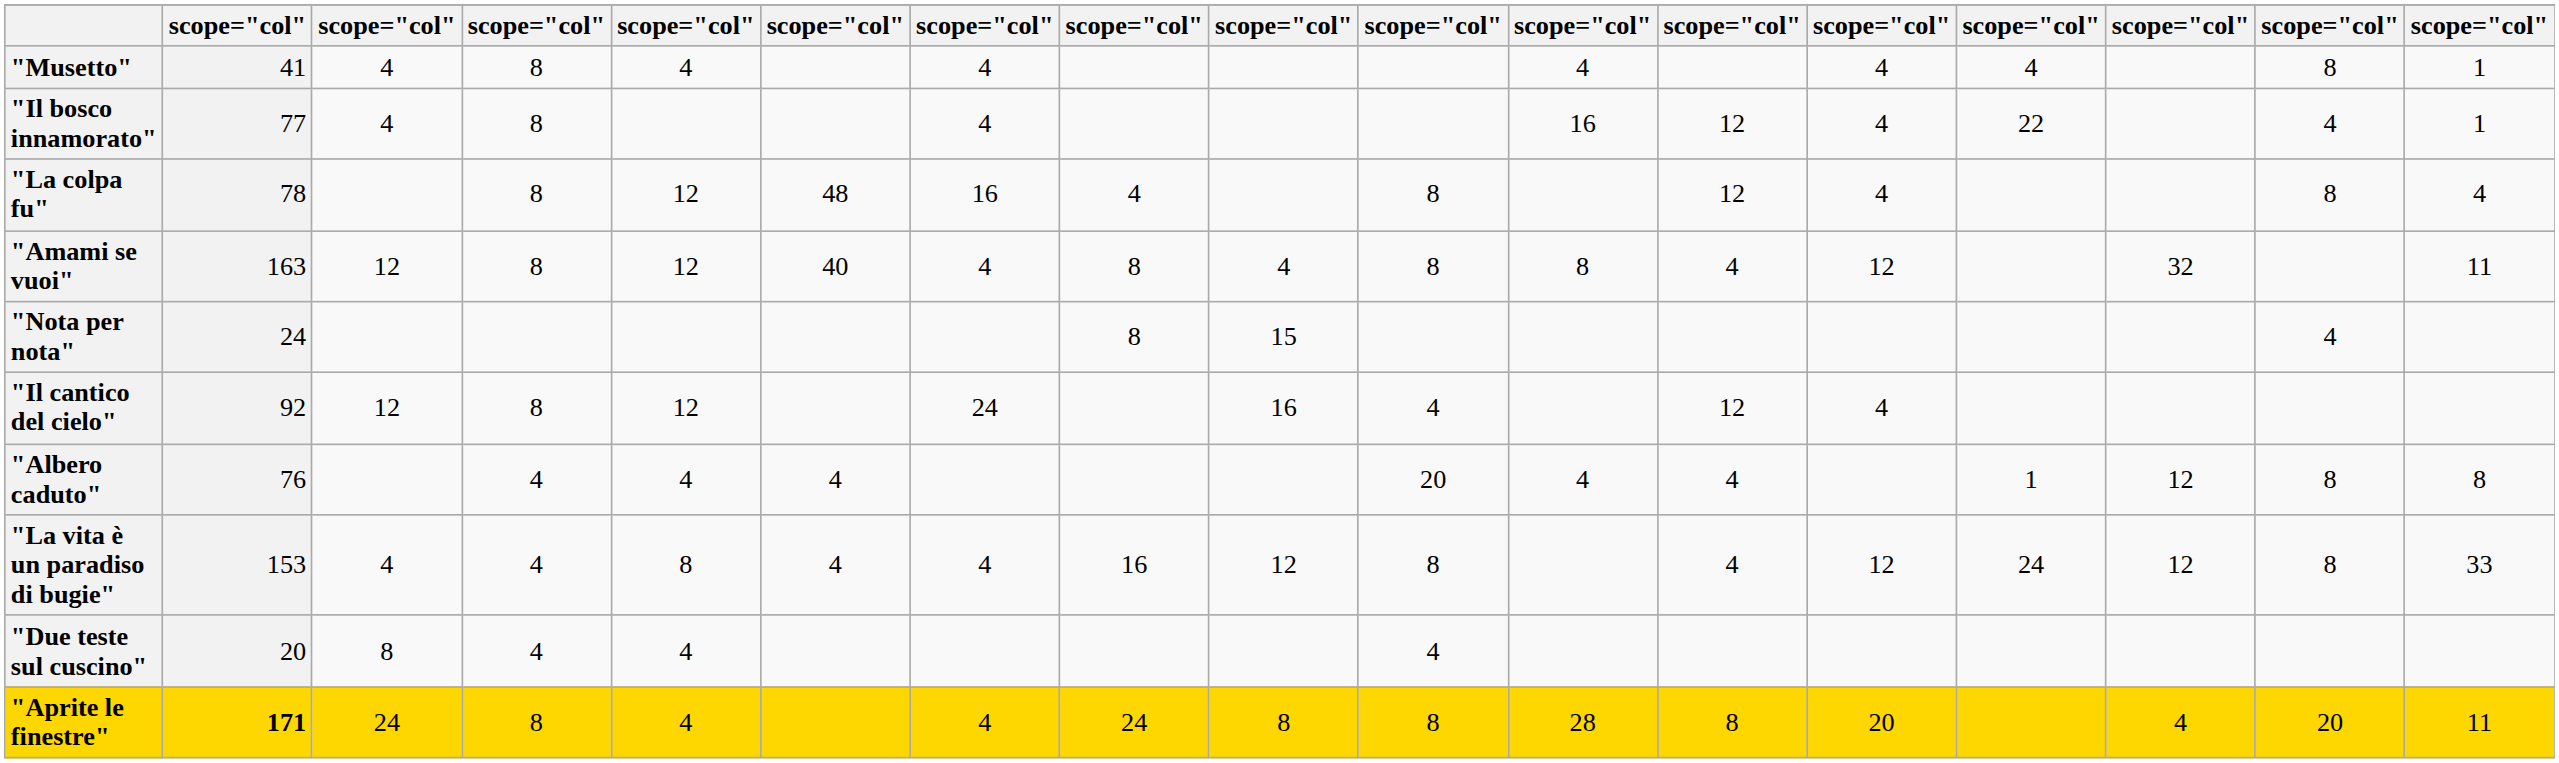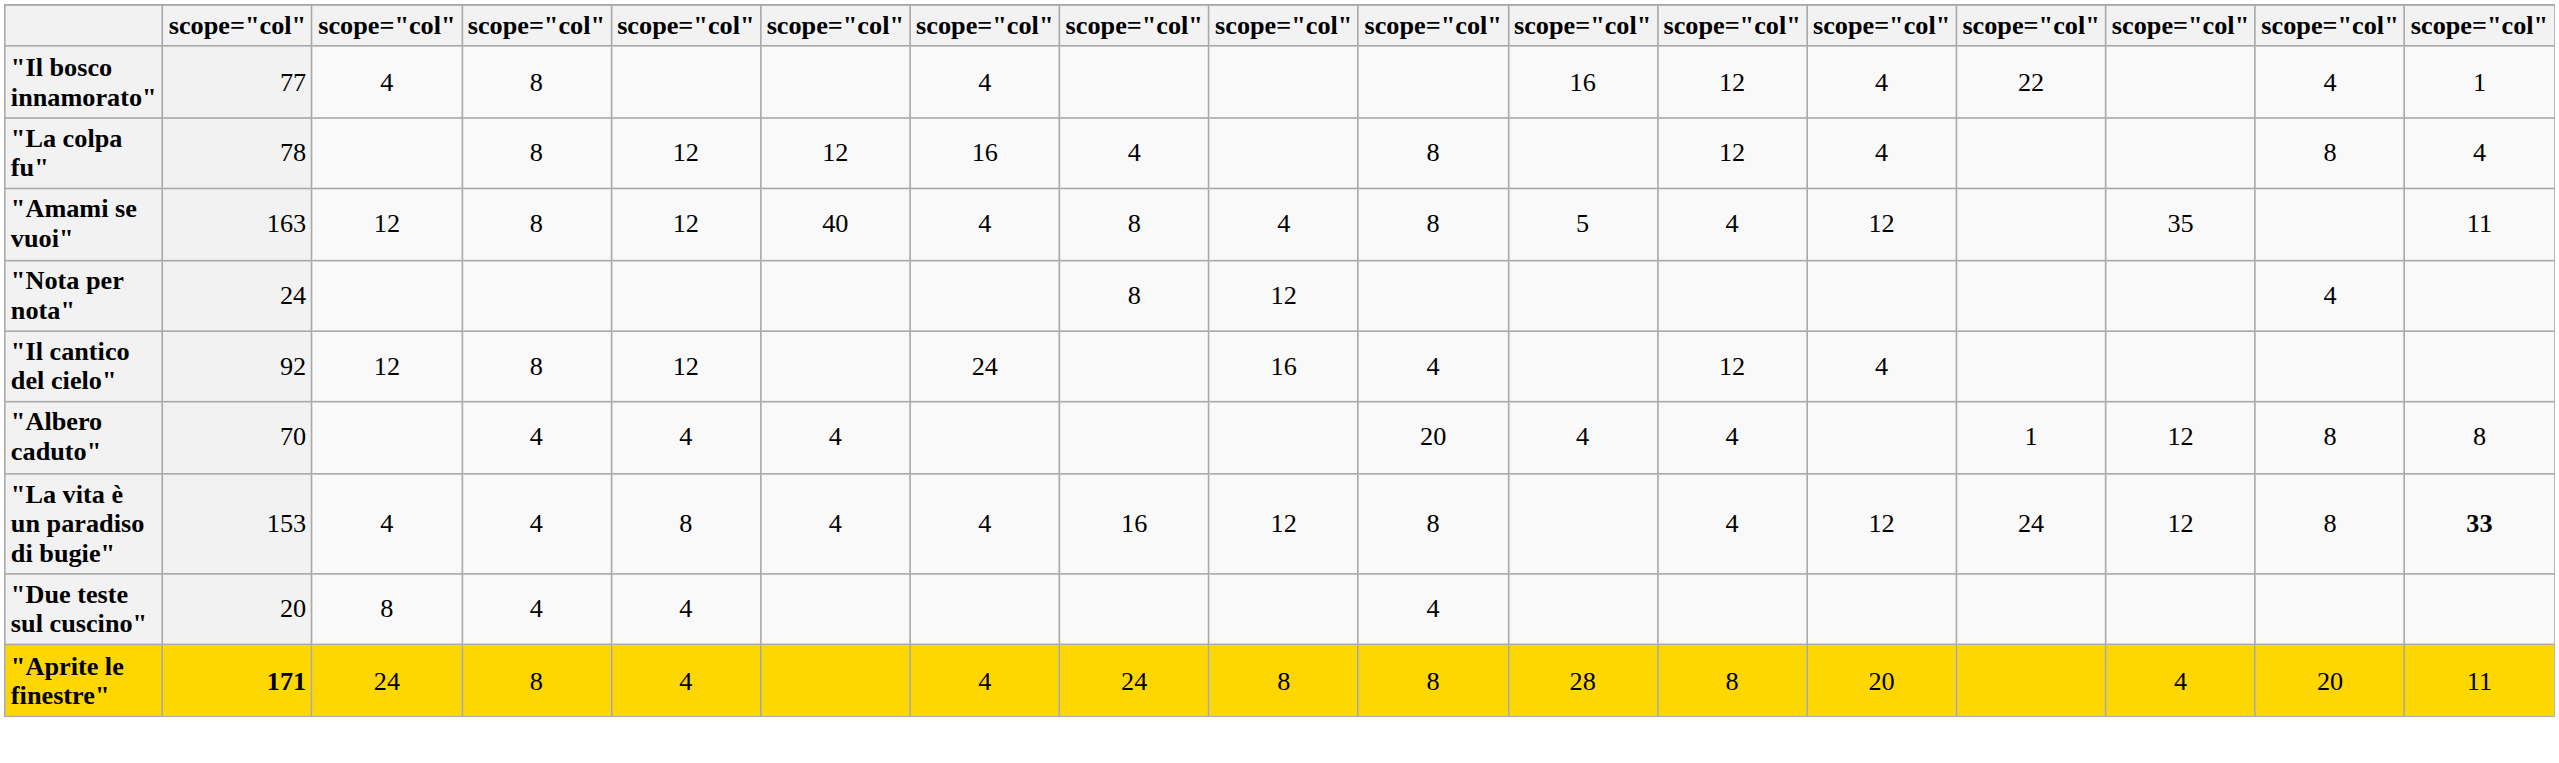- row: (71, 66)
(835, 194) 48 -> (835, 152) 12
(1583, 265) 8 -> (1583, 223) 5
(2181, 265) 32 -> (2181, 223) 35
(1284, 336) 15 -> (1284, 295) 12
(293, 478) 76 -> (293, 437) 70
(2479, 564) normal -> (2479, 523) bold
